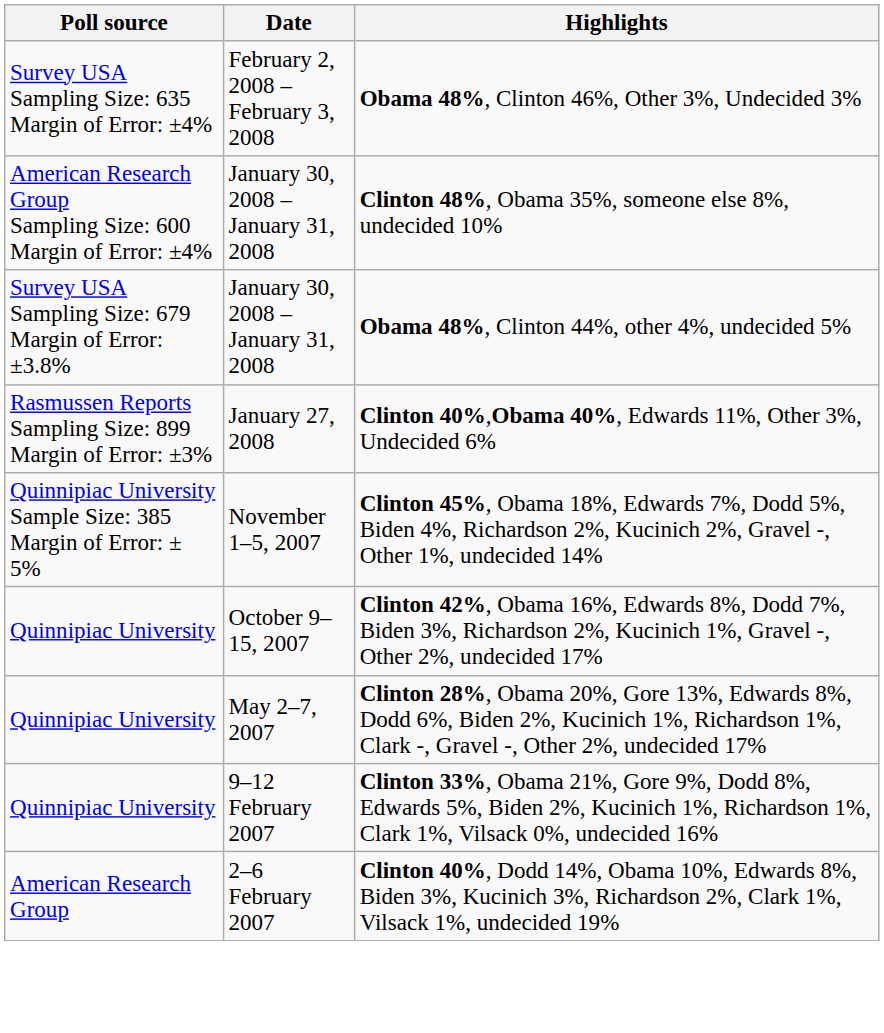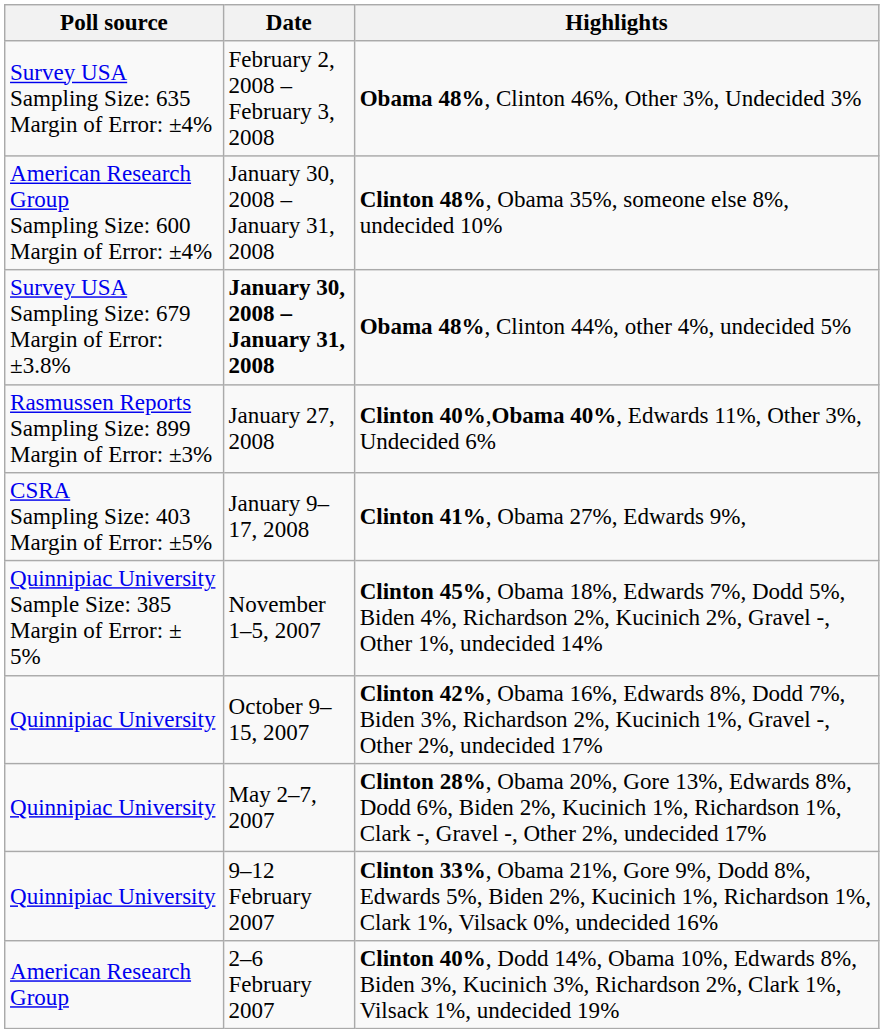(282, 326) normal -> (287, 326) bold
+ row: (553, 516)
